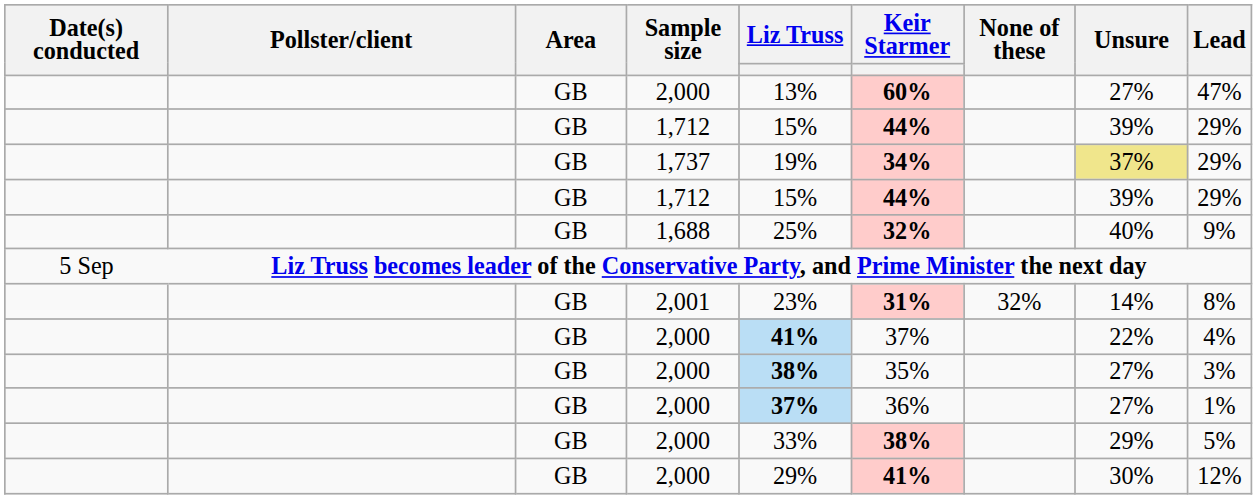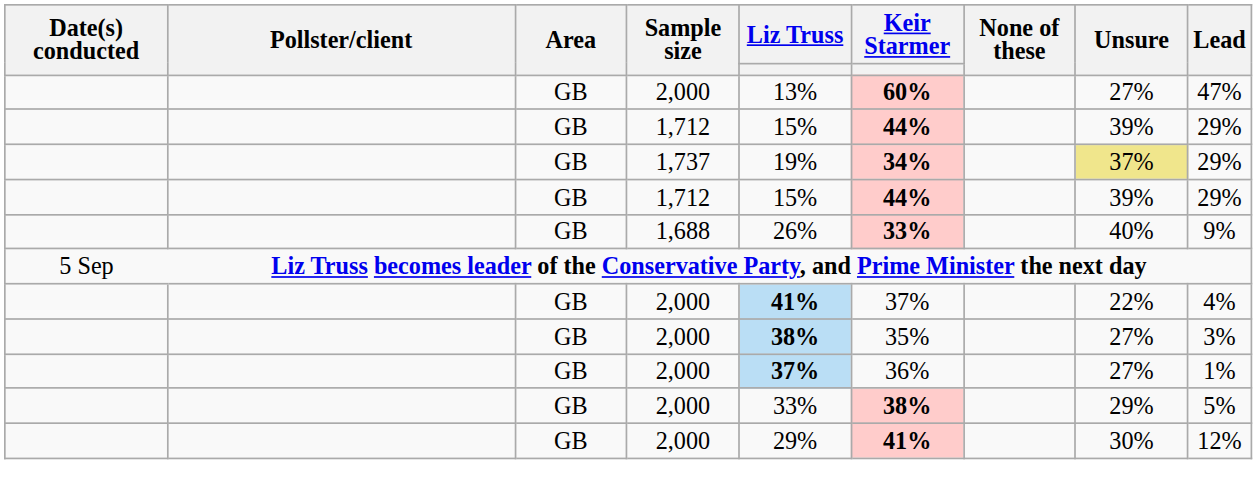(795, 232) 25% -> (795, 232) 26%
(907, 232) 32% -> (907, 232) 33%
- row: (86, 302)
